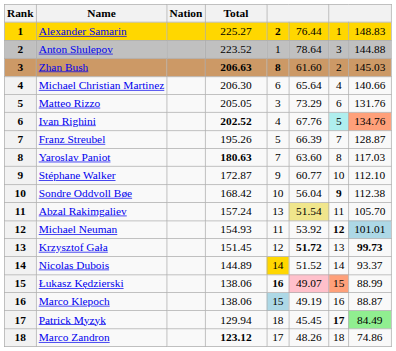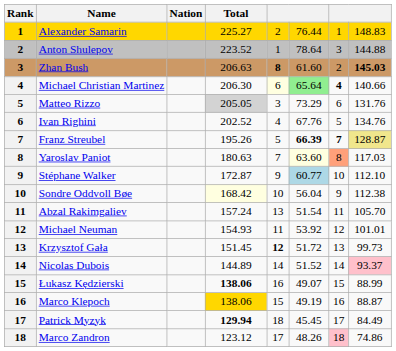(278, 31) bold -> (278, 31) normal
(236, 67) bold -> (236, 67) normal
(370, 67) normal -> (370, 67) bold
(278, 85) no background -> (278, 85) lightyellow background
(309, 85) no background -> (309, 85) lightgreen background
(339, 85) normal -> (339, 85) bold
(236, 103) no background -> (236, 103) lightgrey background
(236, 121) bold -> (236, 121) normal
(339, 121) paleturquoise background -> (339, 121) no background
(370, 121) lightsalmon background -> (370, 121) no background
(309, 139) normal -> (309, 139) bold
(339, 139) normal -> (339, 139) bold
(370, 139) no background -> (370, 139) khaki background
(236, 157) bold -> (236, 157) normal
(309, 157) no background -> (309, 157) lightyellow background
(339, 157) no background -> (339, 157) lightsalmon background
(309, 175) no background -> (309, 175) lightblue background
(236, 193) no background -> (236, 193) lightyellow background
(339, 193) bold -> (339, 193) normal
(309, 211) khaki background -> (309, 211) no background
(339, 229) bold -> (339, 229) normal
(370, 229) lightblue background -> (370, 229) no background
(278, 247) normal -> (278, 247) bold
(309, 247) bold -> (309, 247) normal
(370, 247) bold -> (370, 247) normal
(278, 265) gold background -> (278, 265) no background
(370, 265) no background -> (370, 265) pink background
(236, 283) normal -> (236, 283) bold
(278, 283) bold -> (278, 283) normal
(309, 283) pink background -> (309, 283) no background
(339, 283) lightsalmon background -> (339, 283) no background
(236, 301) no background -> (236, 301) gold background
(278, 301) lightblue background -> (278, 301) no background
(236, 319) normal -> (236, 319) bold
(339, 319) bold -> (339, 319) normal
(370, 319) lightgreen background -> (370, 319) no background
(236, 337) bold -> (236, 337) normal
(339, 337) no background -> (339, 337) pink background
